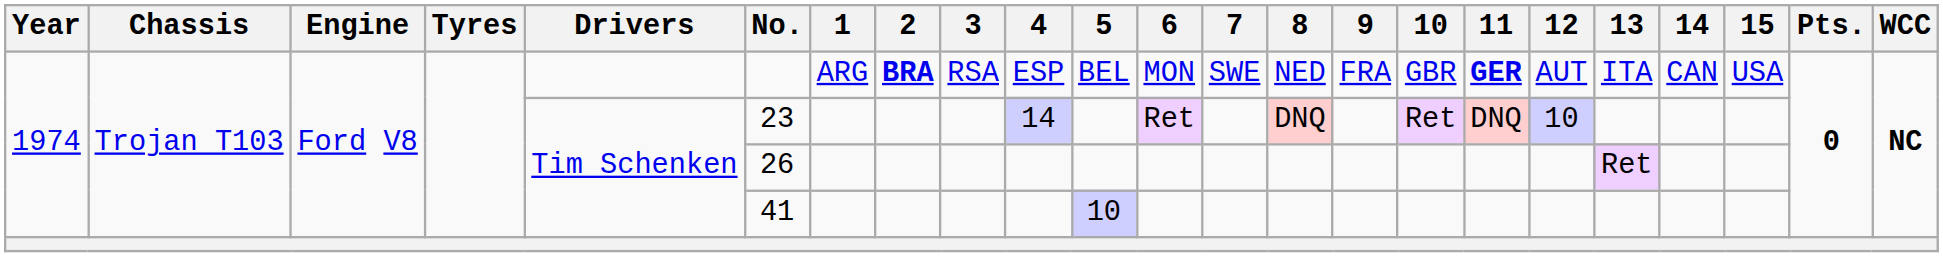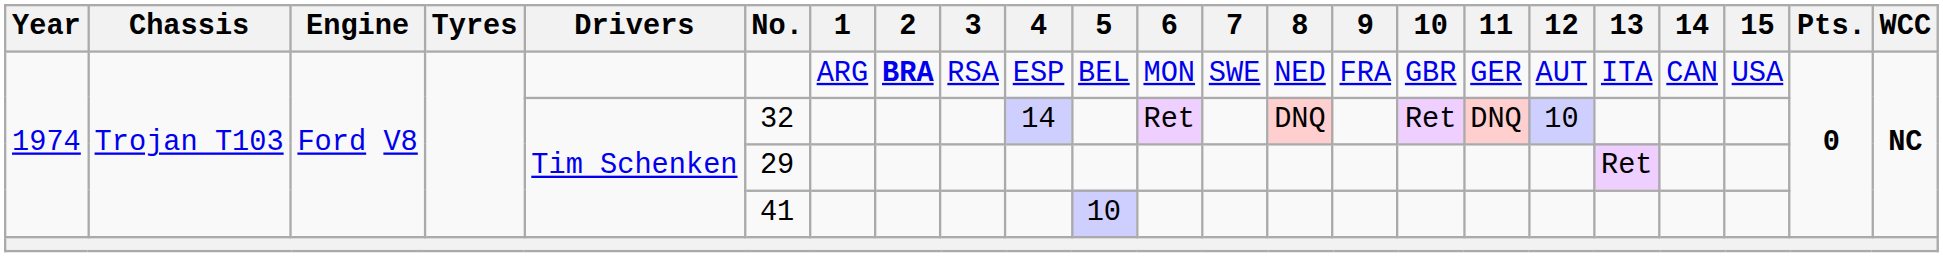(1496, 75) bold -> (1496, 75) normal
(777, 121) 23 -> (777, 121) 32
(777, 167) 26 -> (777, 167) 29
